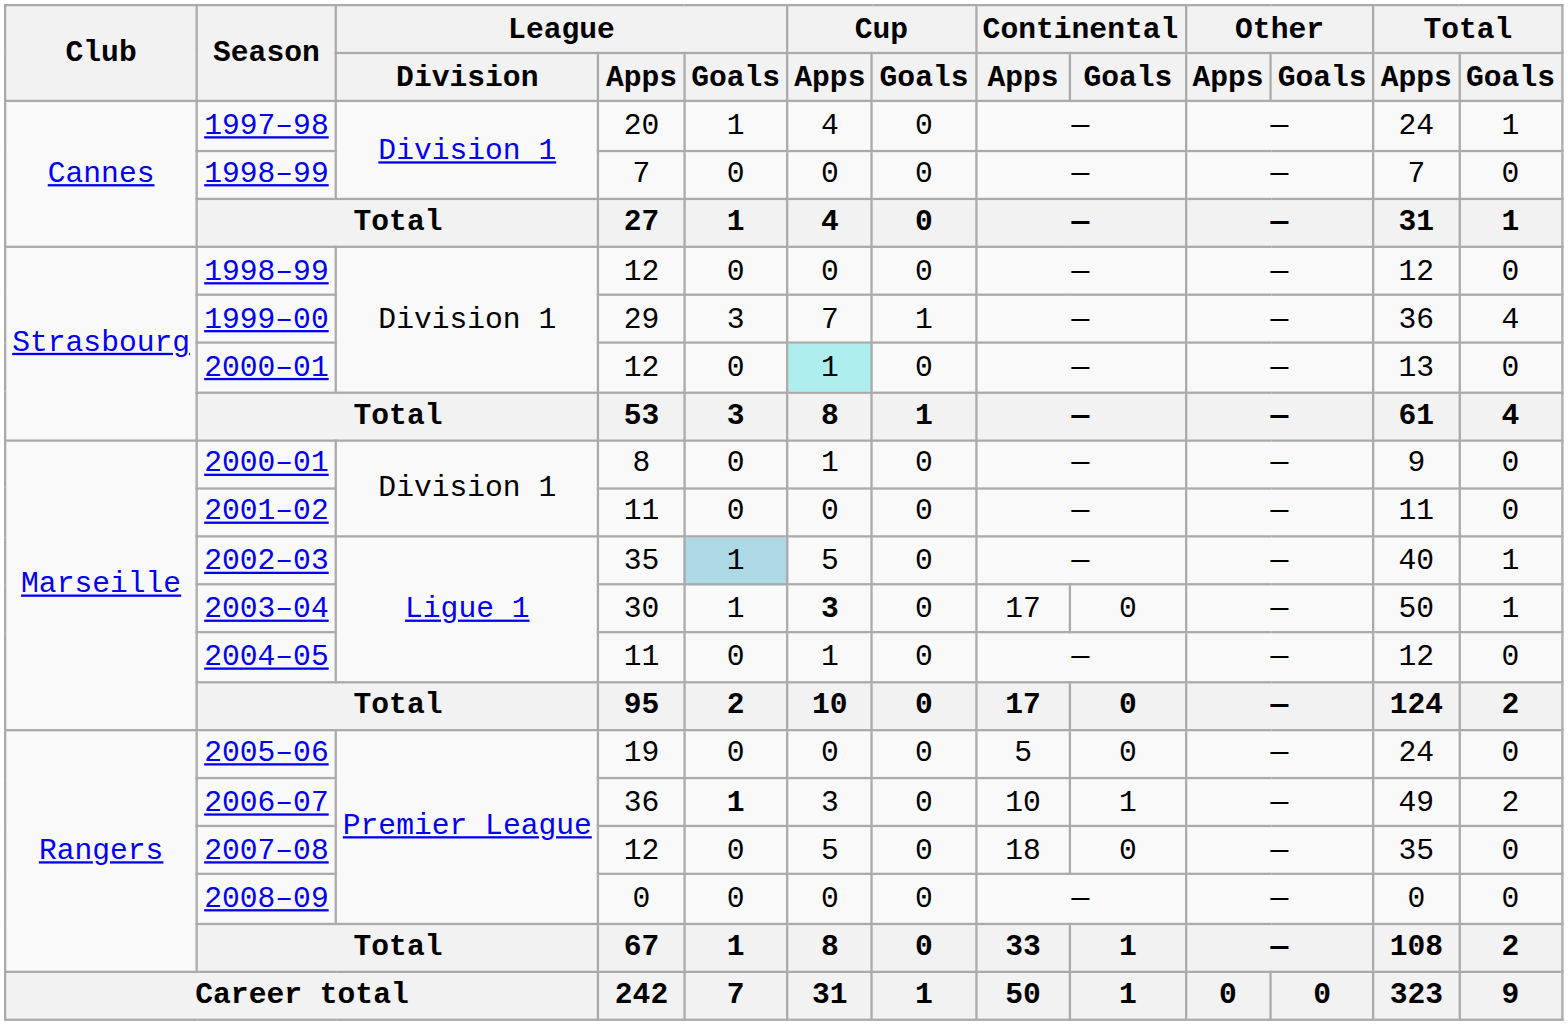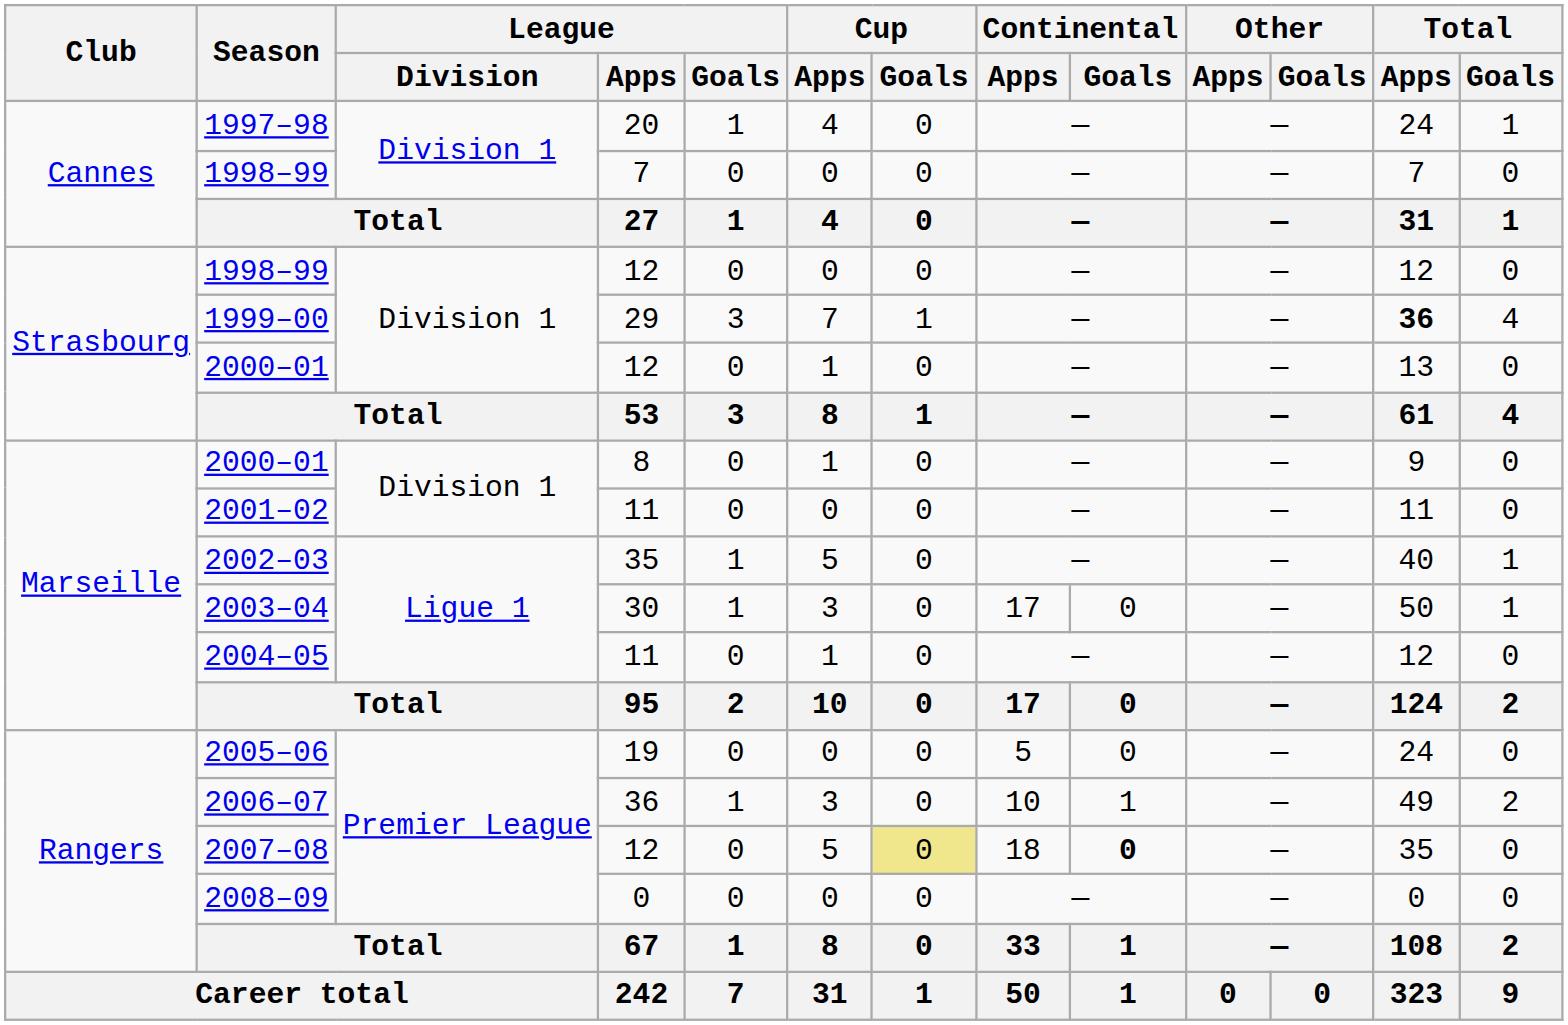(1416, 319) normal -> (1416, 319) bold
(830, 367) paleturquoise background -> (830, 367) no background
(736, 561) lightblue background -> (736, 561) no background
(830, 609) bold -> (830, 609) normal
(736, 802) bold -> (736, 802) normal
(924, 851) no background -> (924, 851) khaki background
(1128, 851) normal -> (1128, 851) bold
